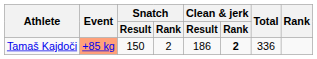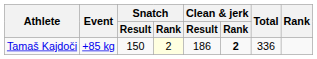(99, 46) lightsalmon background -> (99, 46) no background
(169, 46) no background -> (169, 46) lightyellow background
